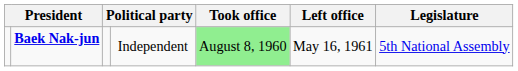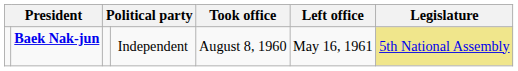(243, 46) lightgreen background -> (243, 46) no background
(444, 46) no background -> (444, 46) khaki background
